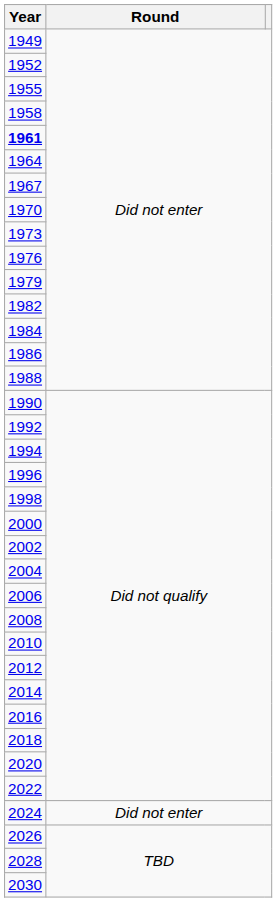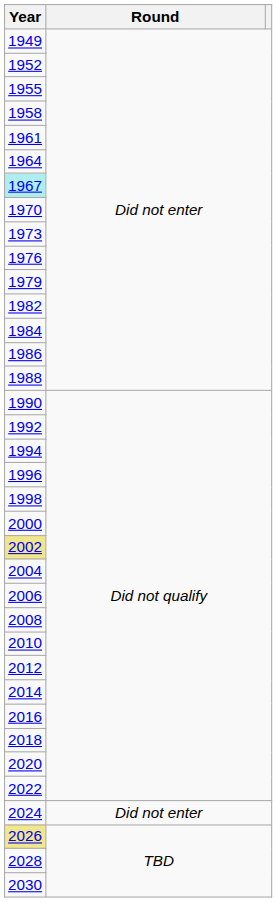(25, 138) bold -> (25, 138) normal
(25, 186) no background -> (25, 186) paleturquoise background
(25, 548) no background -> (25, 548) khaki background
(25, 837) no background -> (25, 837) khaki background
